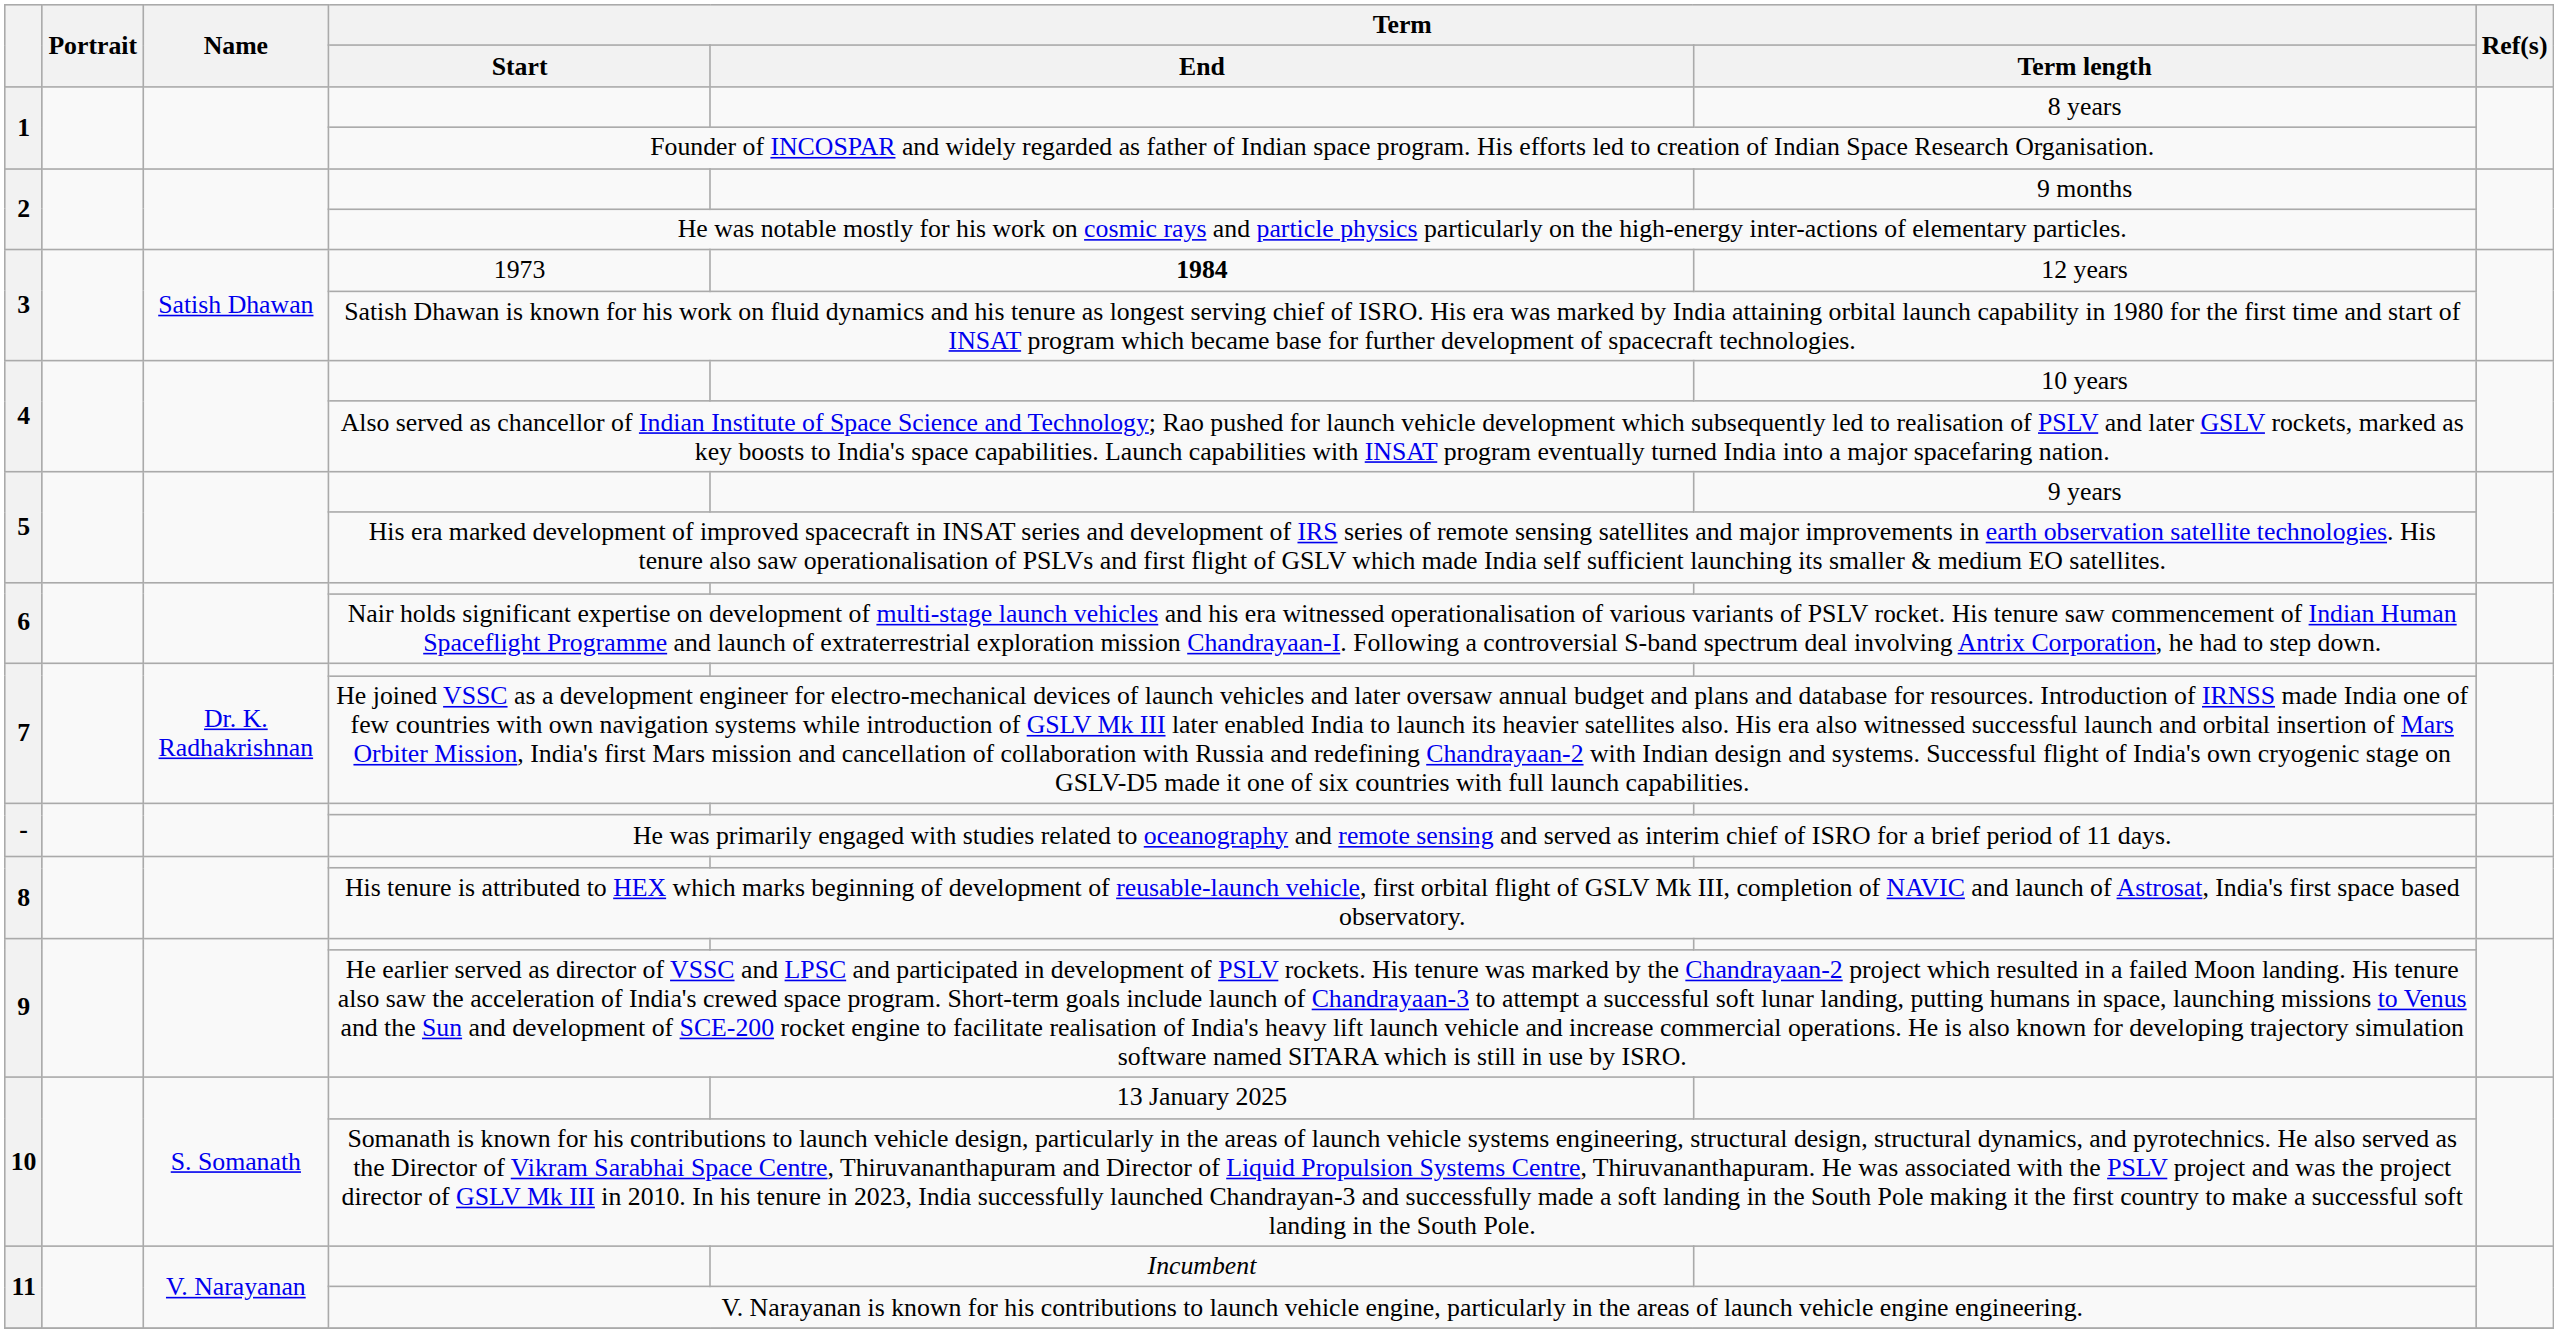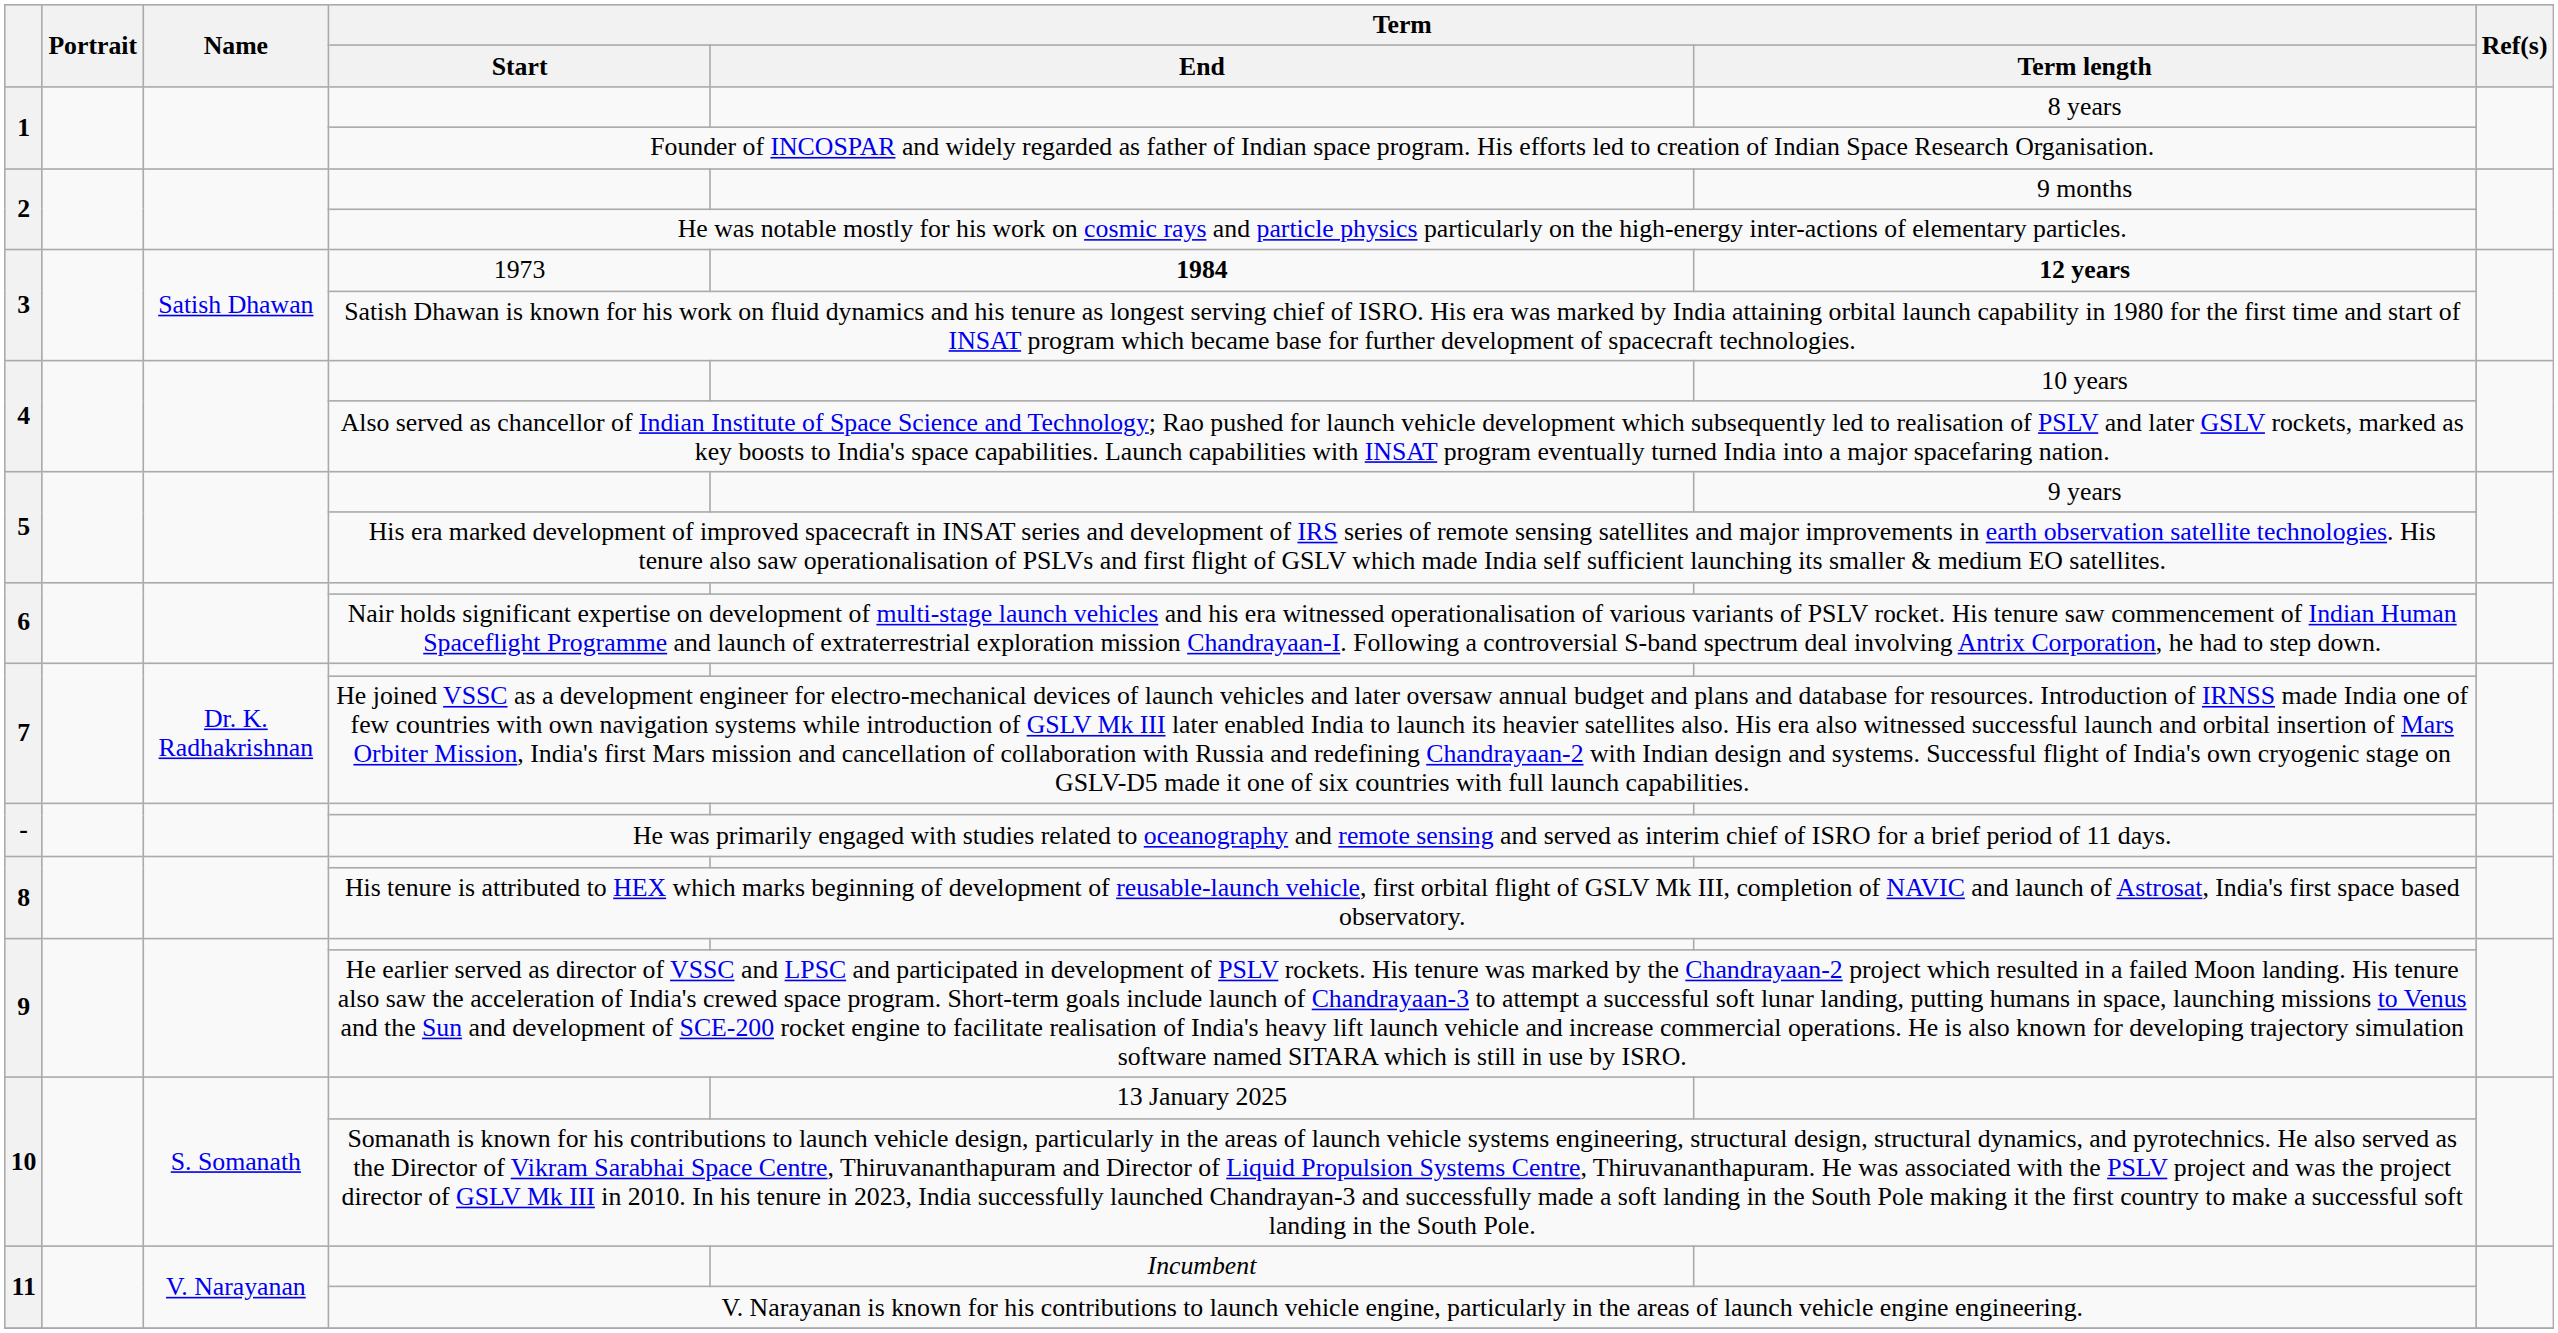(2085, 270) normal -> (2085, 270) bold
